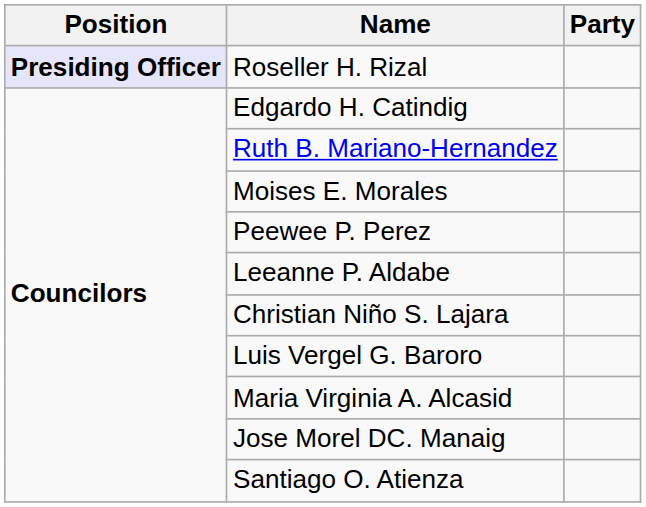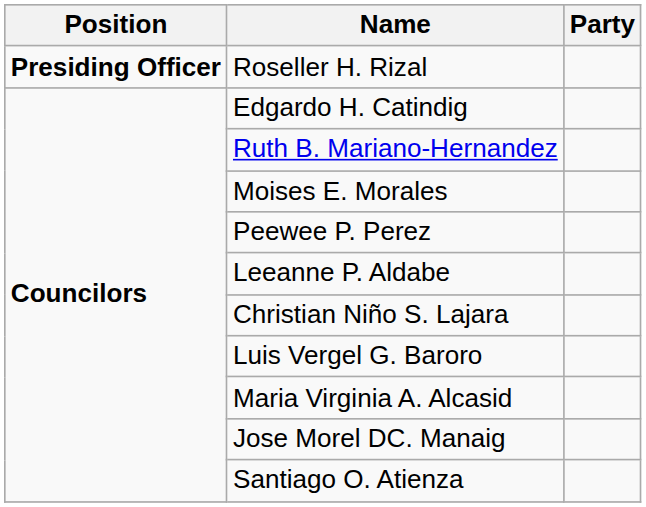(116, 66) lavender background -> (116, 66) no background
